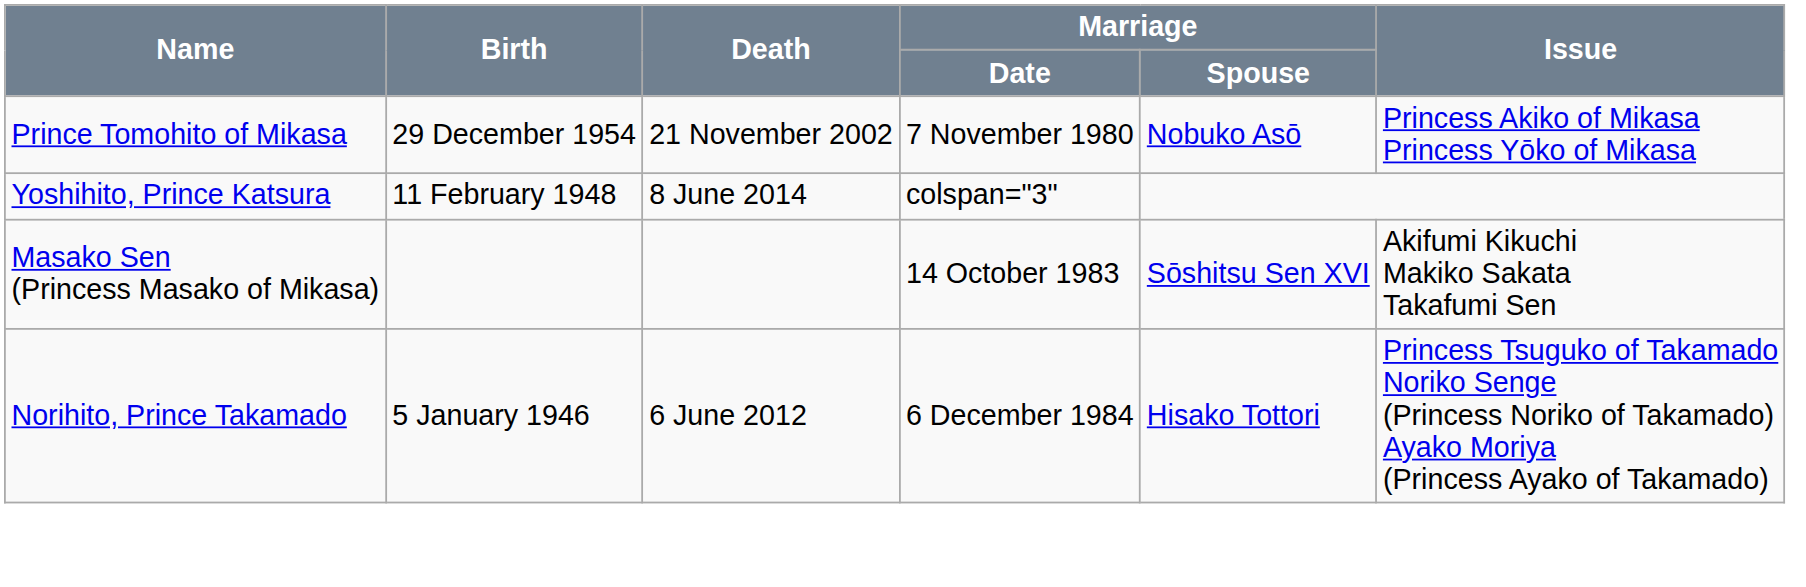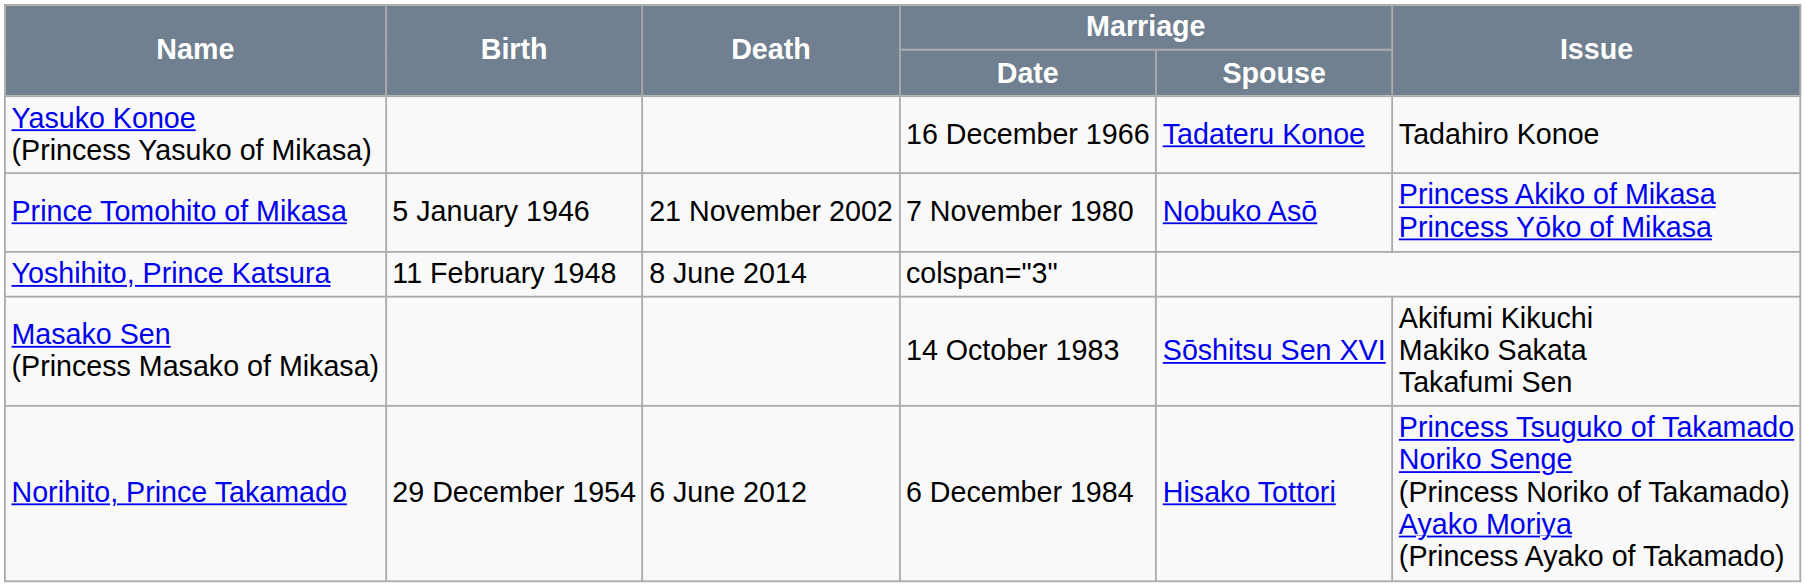+ row: (192, 134)
(514, 134) 29 December 1954 -> (491, 211) 5 January 1946
(491, 415) 5 January 1946 -> (514, 493) 29 December 1954
